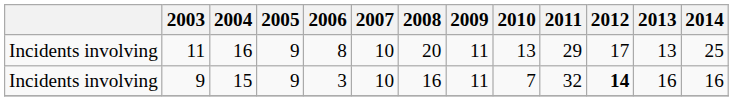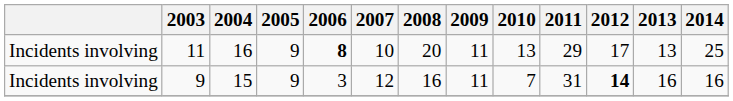(342, 50) normal -> (342, 50) bold
(384, 80) 10 -> (384, 80) 12
(572, 80) 32 -> (572, 80) 31
